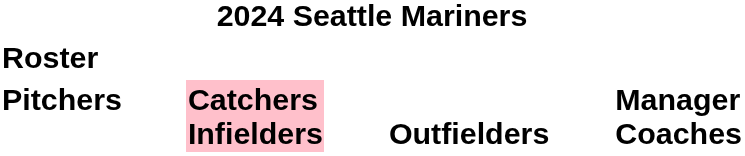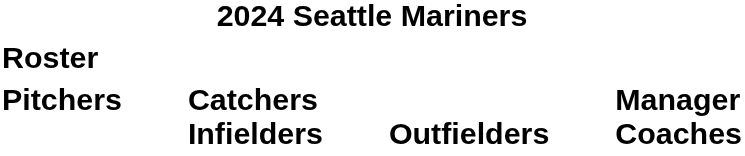(255, 116) pink background -> (255, 116) no background
